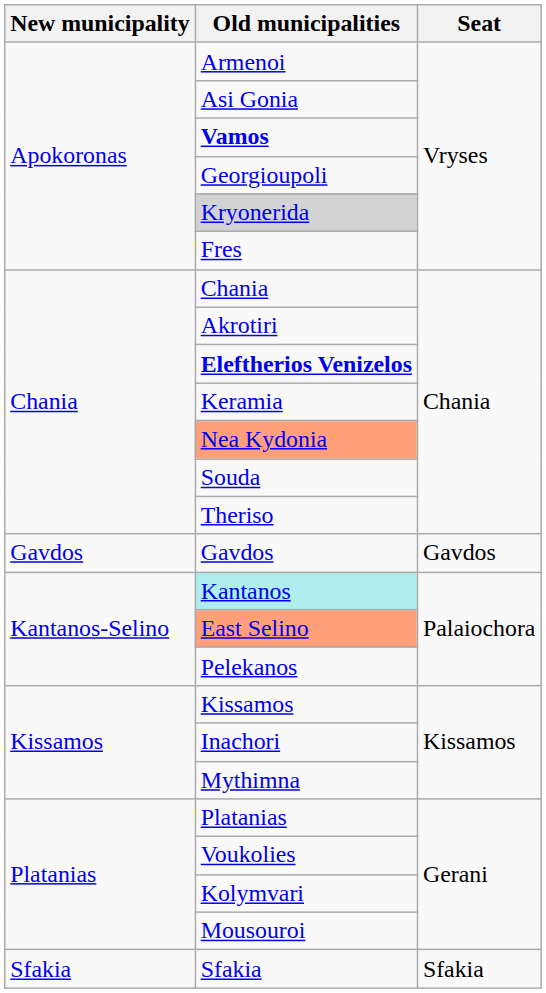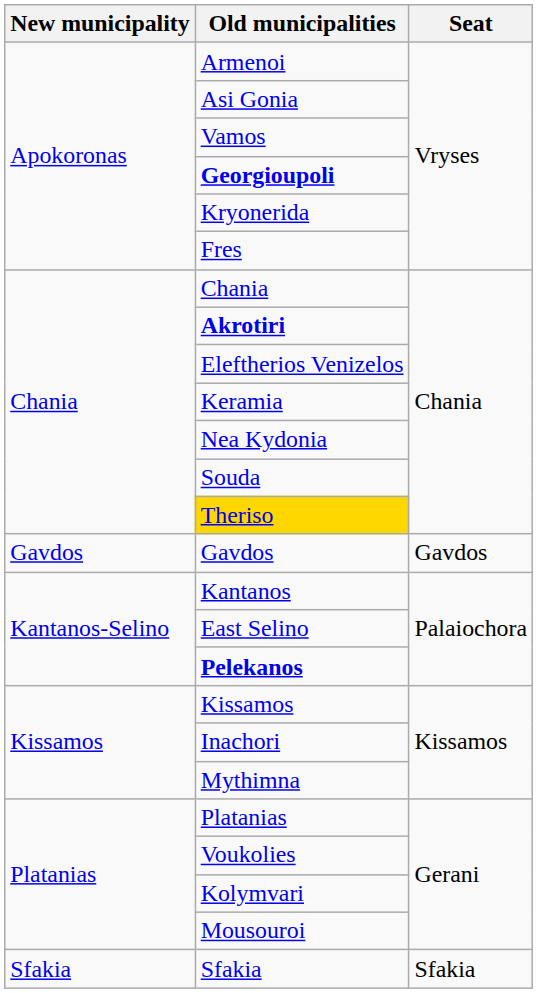(235, 136) bold -> (233, 136) normal
(264, 174) normal -> (268, 174) bold
(255, 212) lightgrey background -> (255, 212) no background
(239, 325) normal -> (243, 325) bold
(306, 363) bold -> (302, 363) normal
(264, 439) lightsalmon background -> (264, 439) no background
(237, 514) no background -> (237, 514) gold background
(246, 590) paleturquoise background -> (246, 590) no background
(255, 628) lightsalmon background -> (255, 628) no background
(249, 666) normal -> (252, 666) bold
